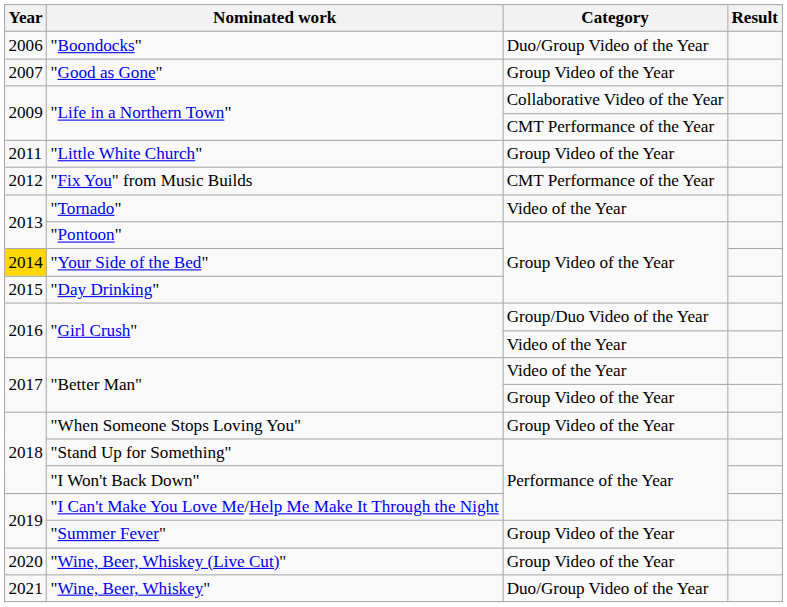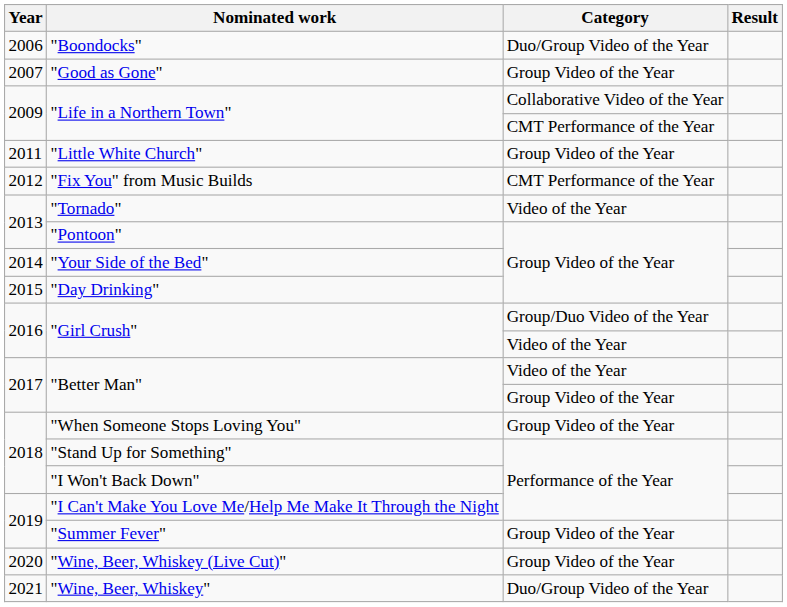(26, 262) gold background -> (26, 262) no background
